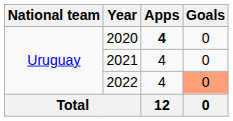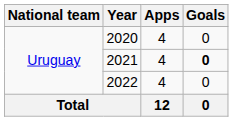(162, 37) bold -> (162, 37) normal
(206, 60) normal -> (206, 60) bold
(206, 82) lightsalmon background -> (206, 82) no background
